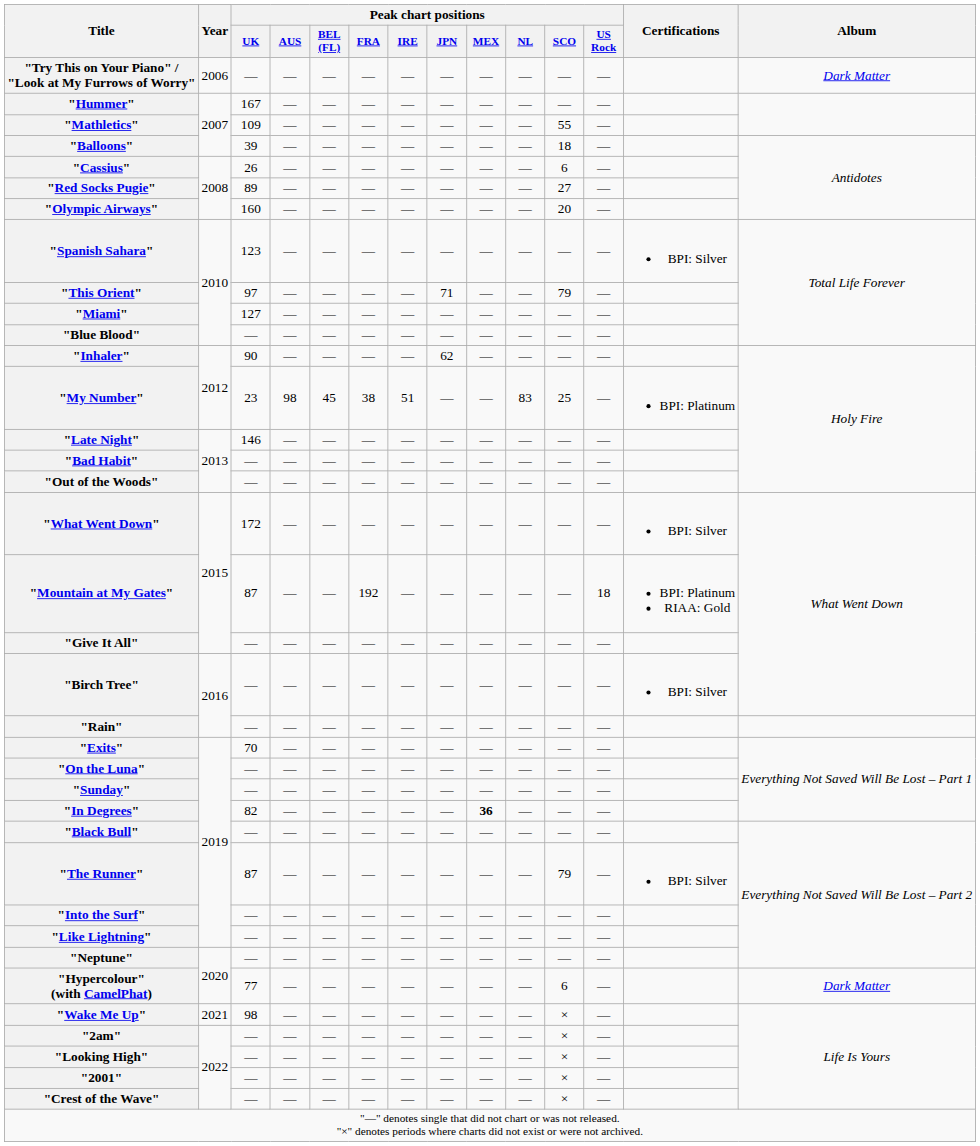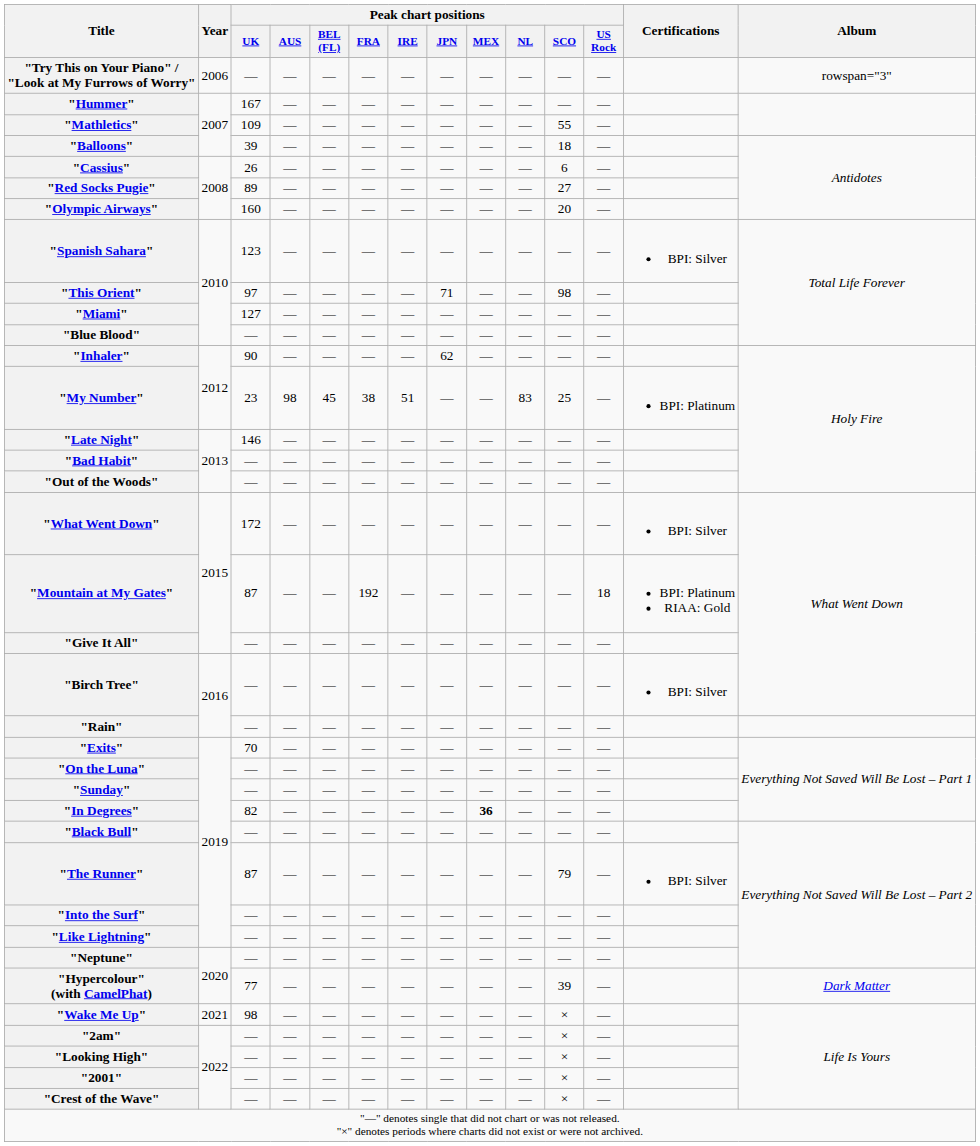(857, 75) Dark Matter -> (857, 75) rowspan="3"
(564, 292) 79 -> (564, 292) 98
(564, 986) 6 -> (564, 986) 39
